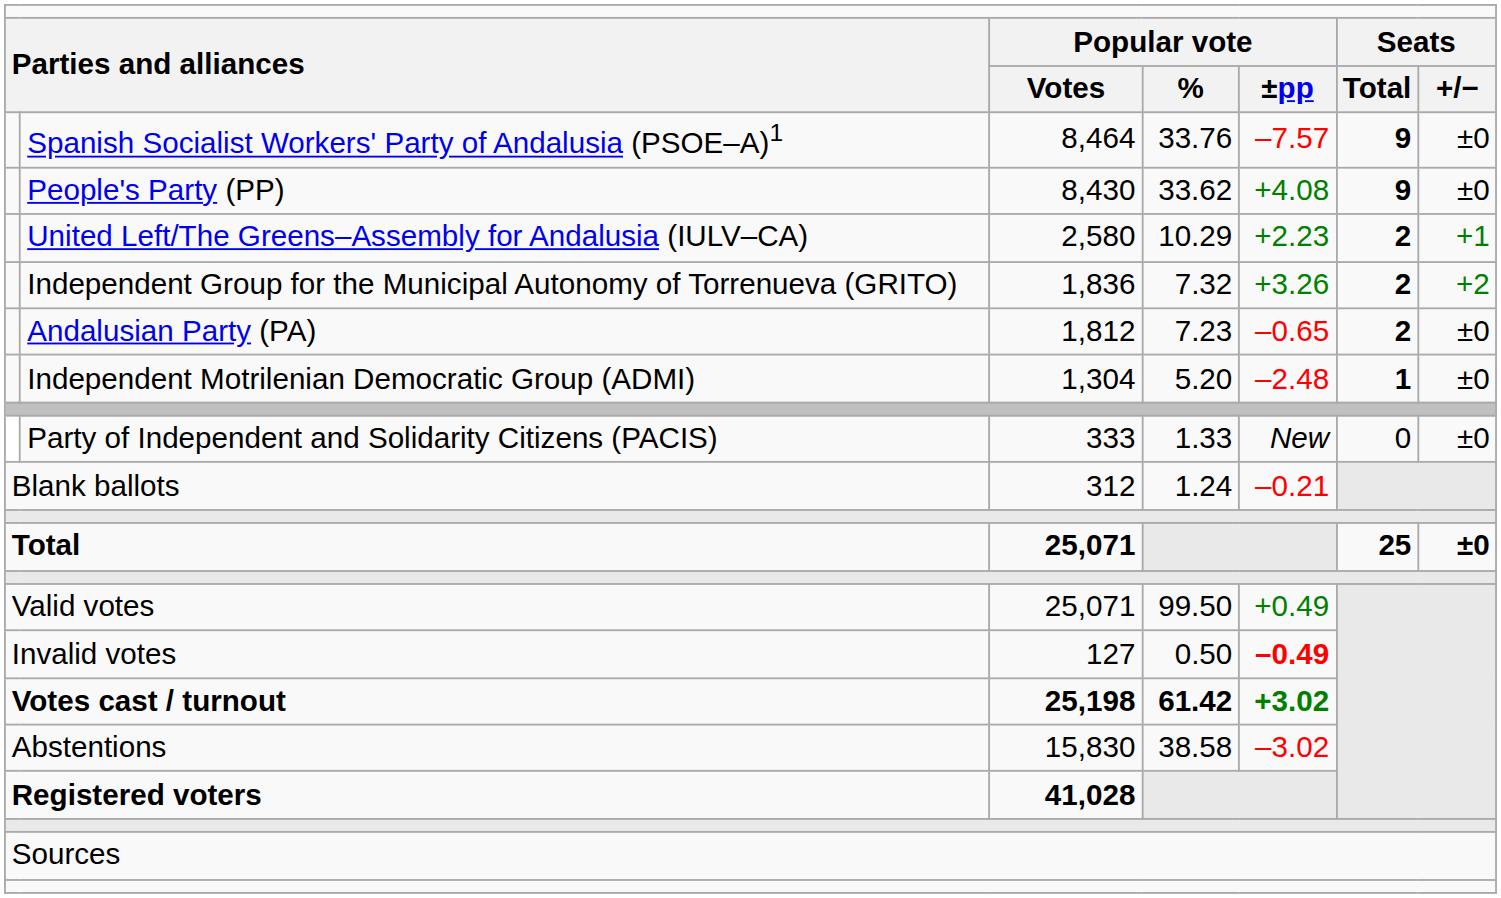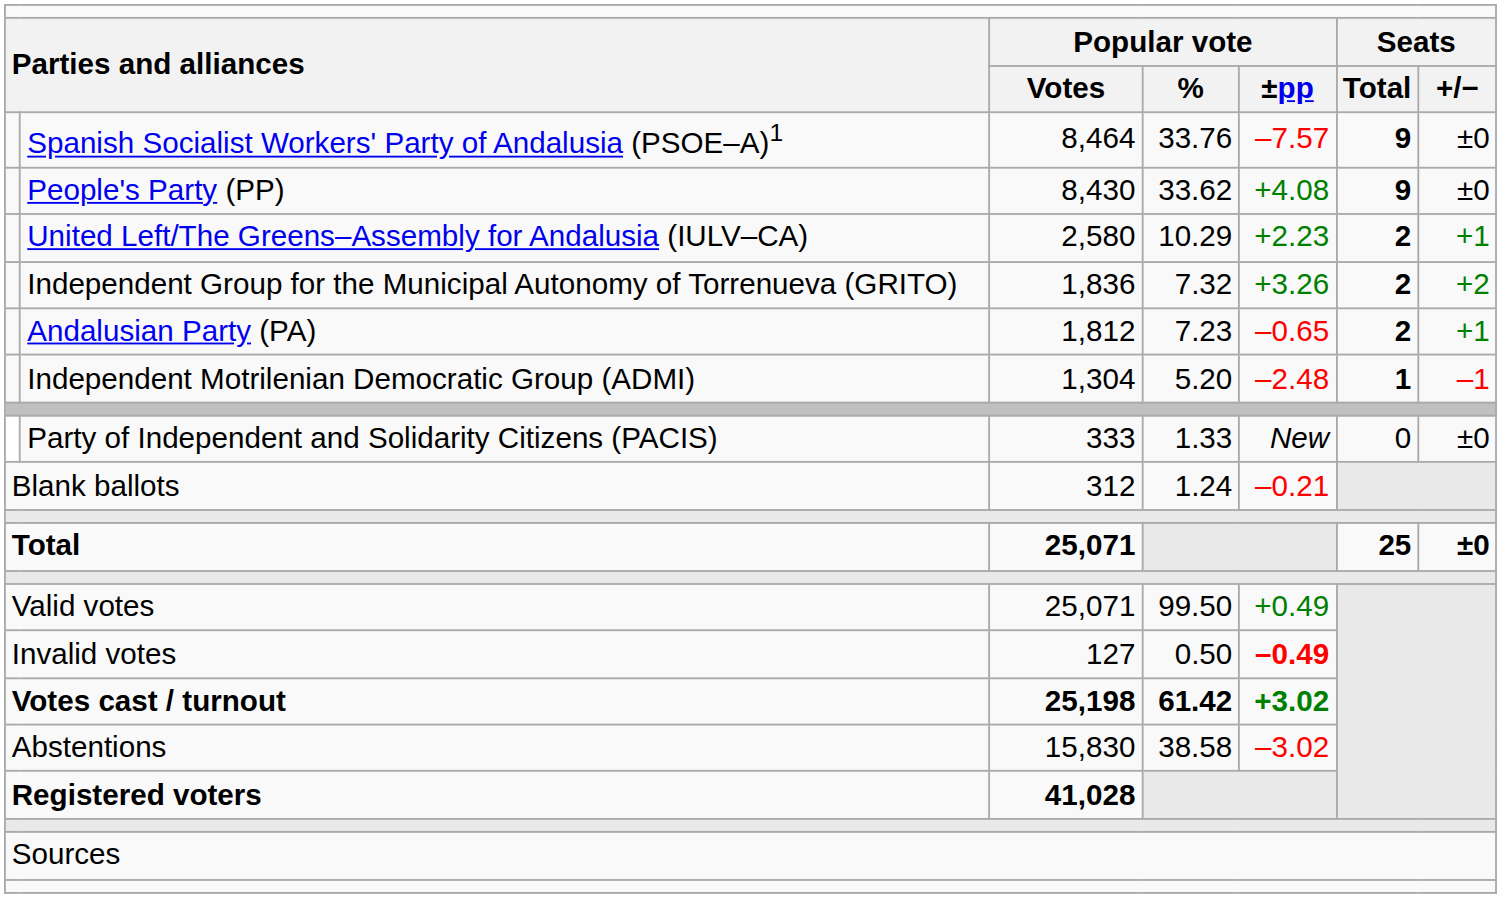(1473, 331) ±0 -> (1473, 331) +1
(1473, 378) ±0 -> (1473, 378) –1
